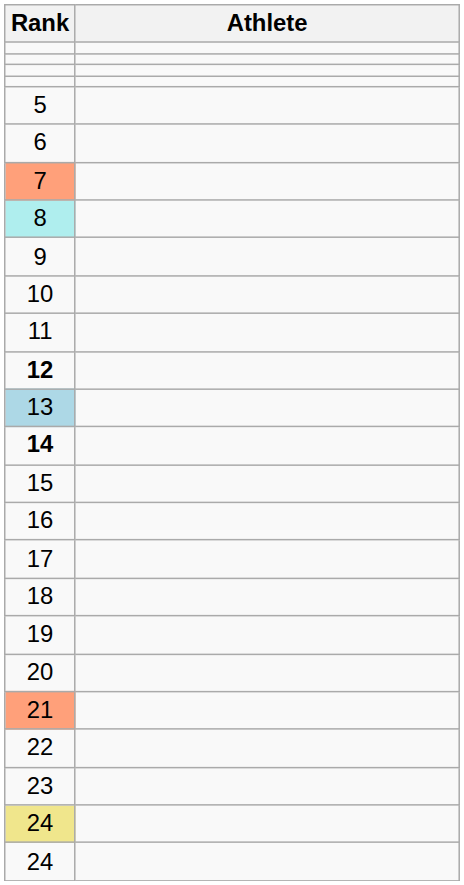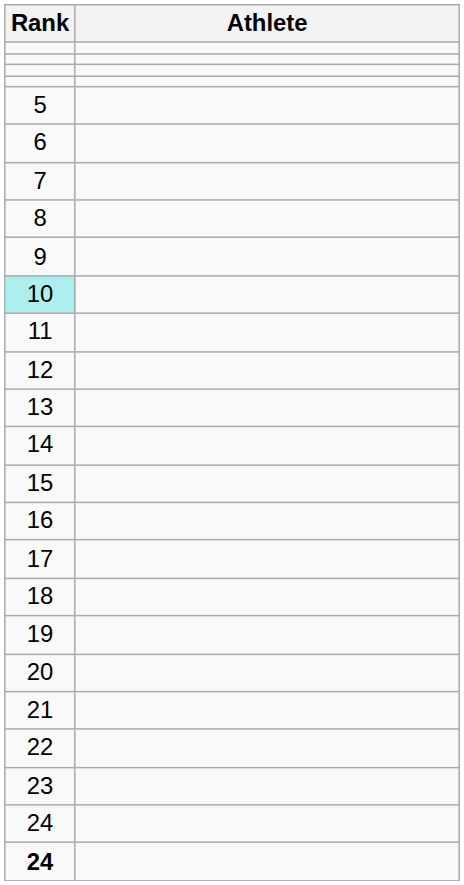(40, 180) lightsalmon background -> (40, 180) no background
(40, 218) paleturquoise background -> (40, 218) no background
(40, 294) no background -> (40, 294) paleturquoise background
(40, 369) bold -> (40, 369) normal
(40, 407) lightblue background -> (40, 407) no background
(40, 445) bold -> (40, 445) normal
(40, 710) lightsalmon background -> (40, 710) no background
(40, 823) khaki background -> (40, 823) no background
(40, 861) normal -> (40, 861) bold
